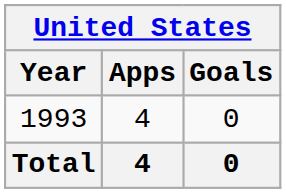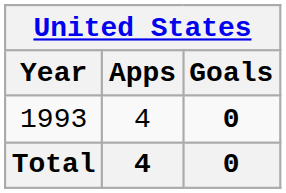(231, 119) normal -> (231, 119) bold
